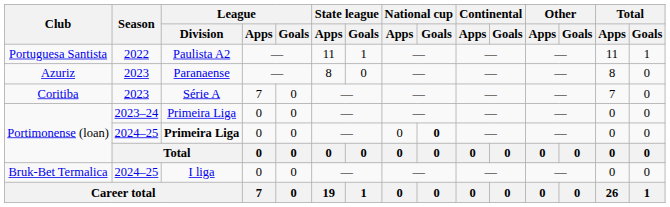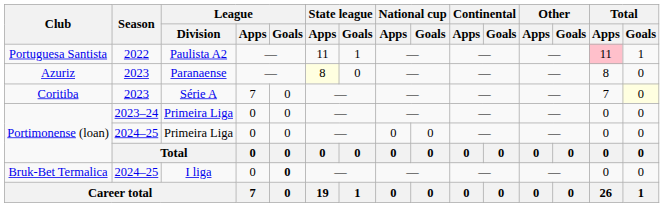(612, 53) no background -> (606, 53) pink background
(329, 73) no background -> (322, 73) lightyellow background
(647, 93) no background -> (641, 93) lightyellow background
(202, 133) bold -> (198, 133) normal
(437, 133) bold -> (430, 133) normal
(294, 172) normal -> (287, 172) bold
